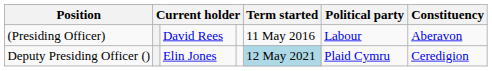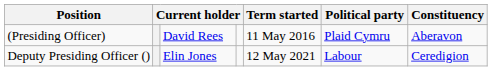(343, 35) Labour -> (357, 35) Plaid Cymru
(281, 55) lightblue background -> (281, 55) no background
(357, 55) Plaid Cymru -> (343, 55) Labour
